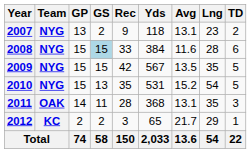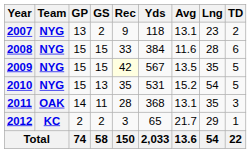(101, 49) lightblue background -> (101, 49) no background
(125, 67) no background -> (125, 67) lightyellow background
